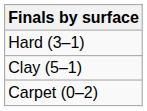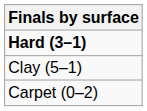(46, 43) normal -> (47, 43) bold
